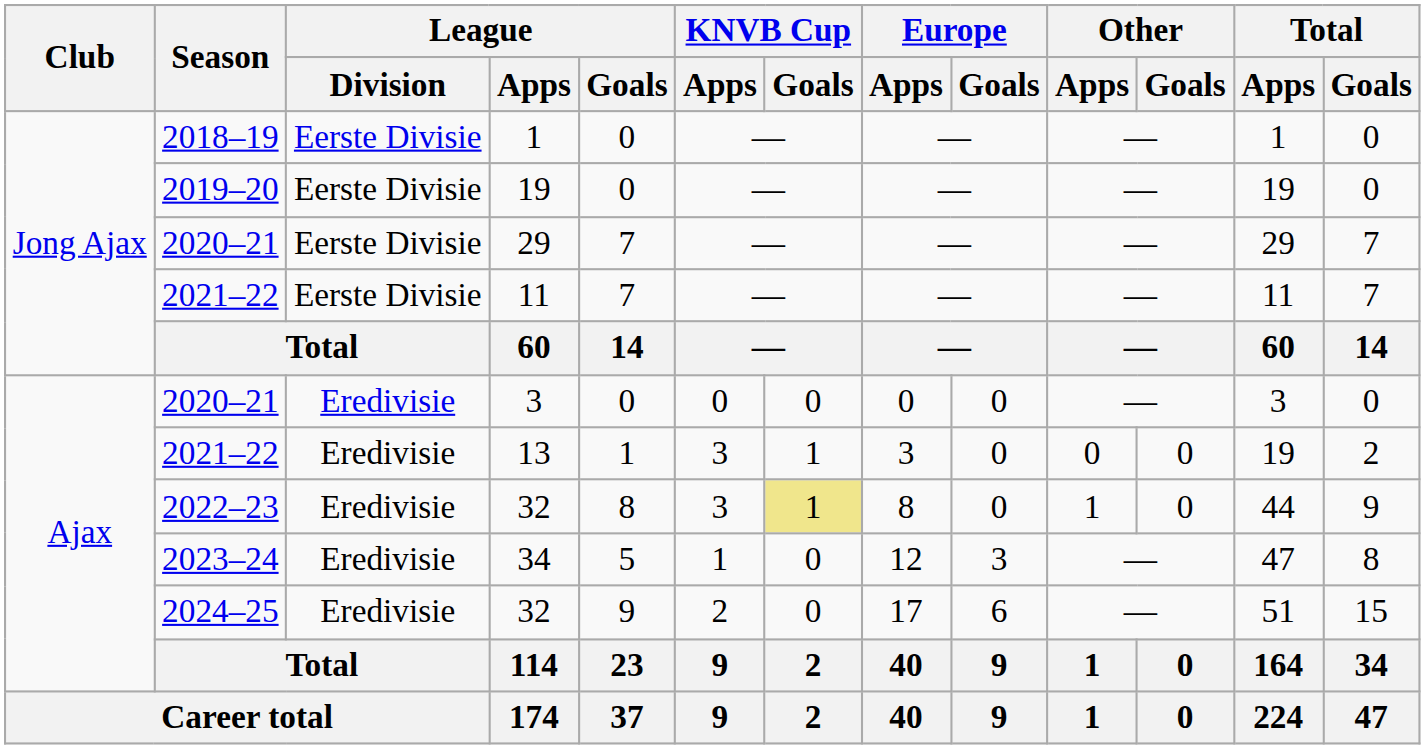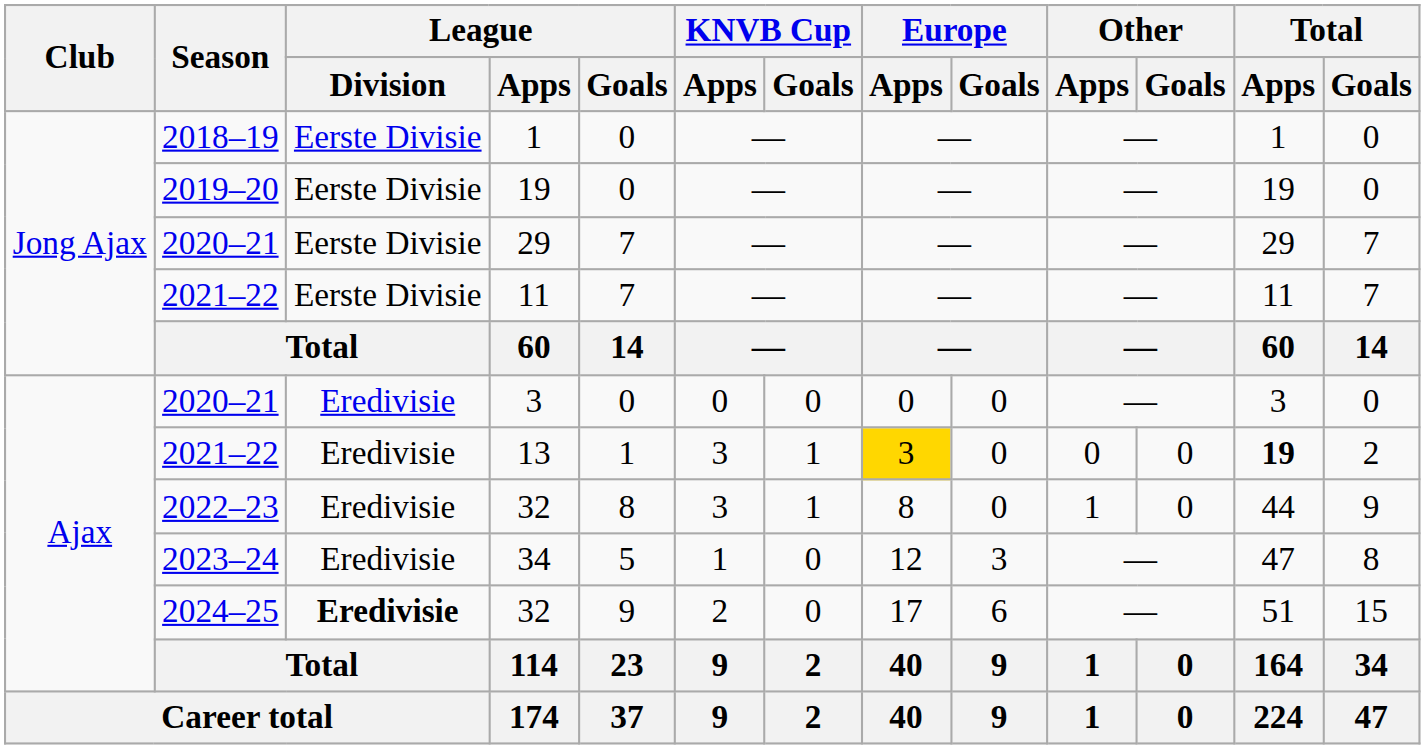(906, 453) no background -> (906, 453) gold background
(1278, 453) normal -> (1278, 453) bold
(813, 505) khaki background -> (813, 505) no background
(388, 611) normal -> (388, 611) bold
